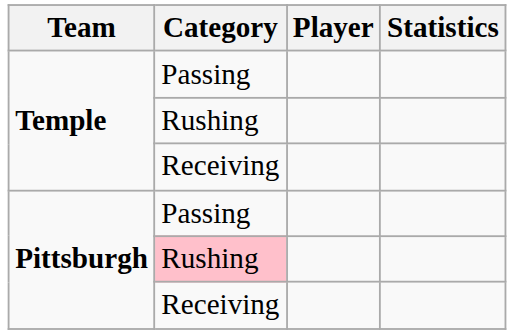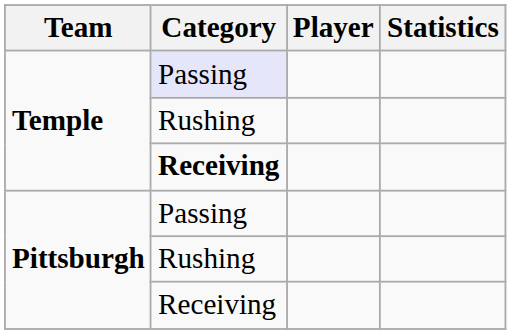(206, 73) no background -> (203, 73) lavender background
(220, 166) normal -> (219, 166) bold
(210, 258) pink background -> (207, 258) no background
